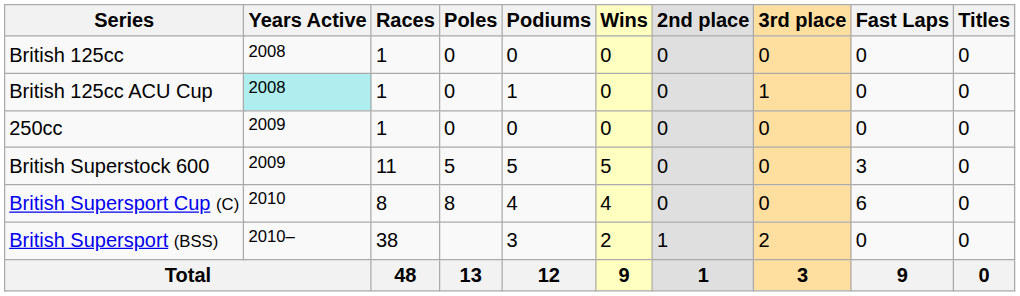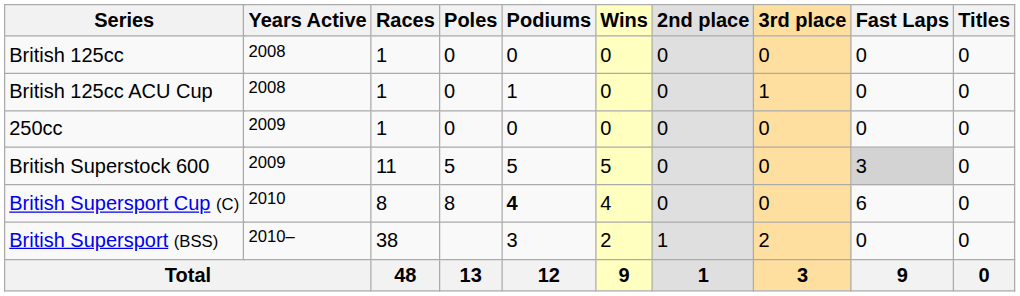(267, 87) paleturquoise background -> (267, 87) no background
(861, 166) no background -> (861, 166) lightgrey background
(512, 203) normal -> (512, 203) bold
